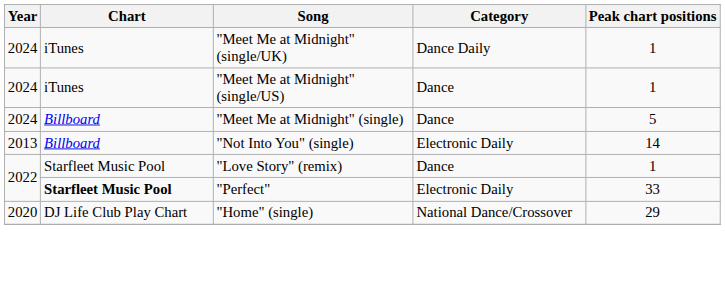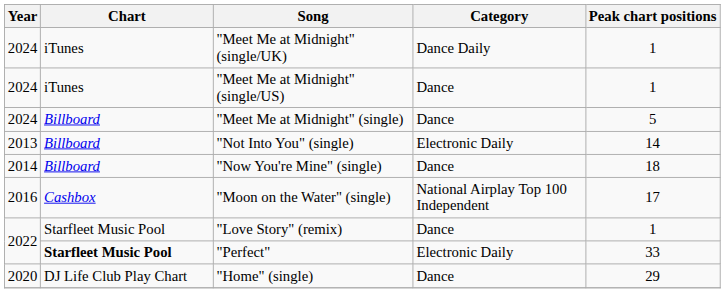+ row: (299, 166)
+ row: (304, 197)
(494, 212) National Dance/Crossover -> (435, 275) Dance
